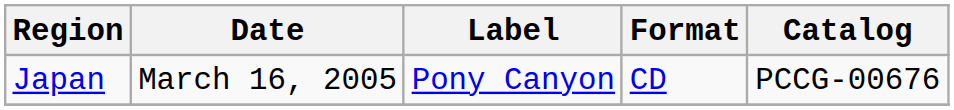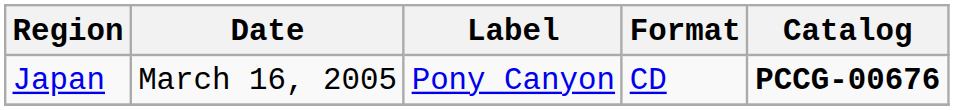(848, 81) normal -> (848, 81) bold
